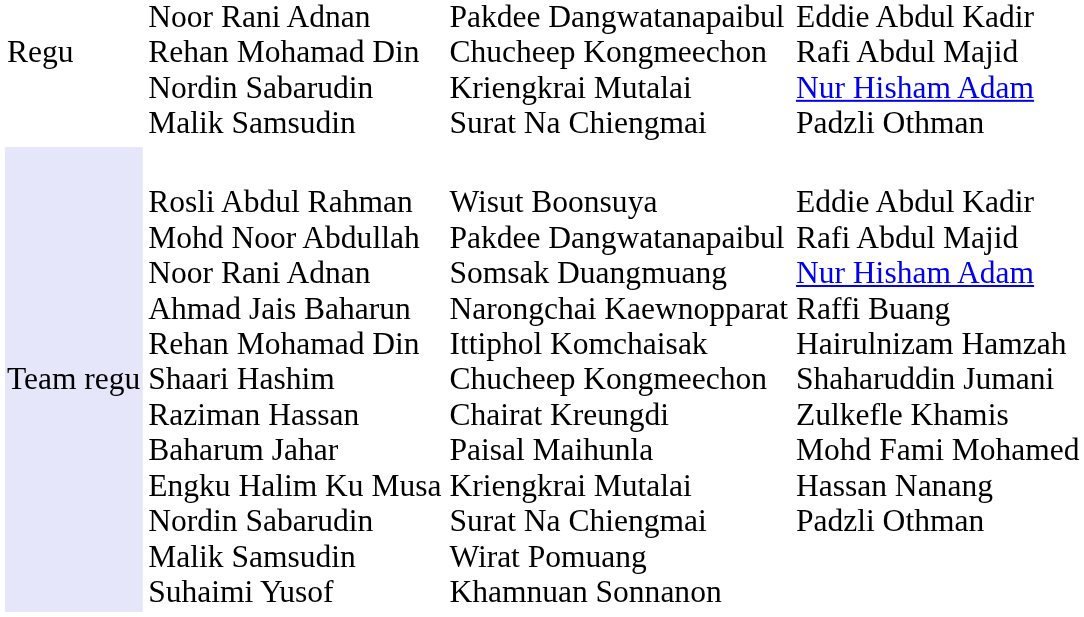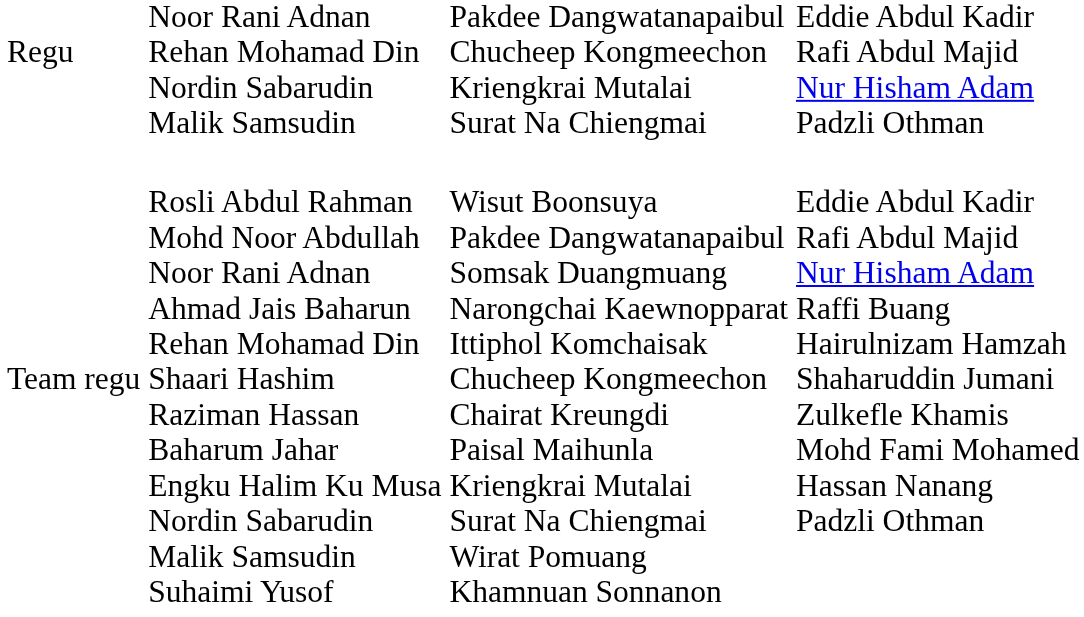(74, 379) lavender background -> (74, 379) no background
